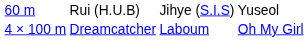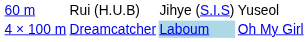(184, 29) no background -> (184, 29) lightblue background
